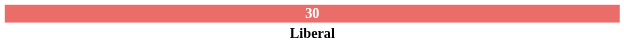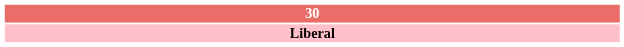(312, 33) no background -> (312, 33) pink background
